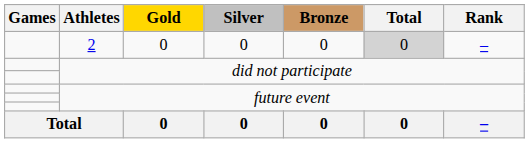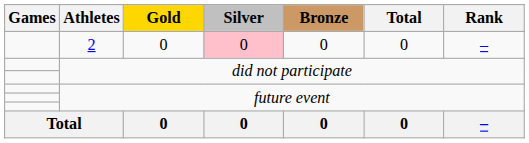(244, 44) no background -> (244, 44) pink background
(404, 44) lightgrey background -> (404, 44) no background
